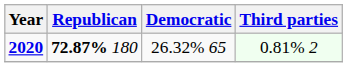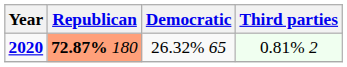(94, 47) no background -> (94, 47) lightsalmon background
